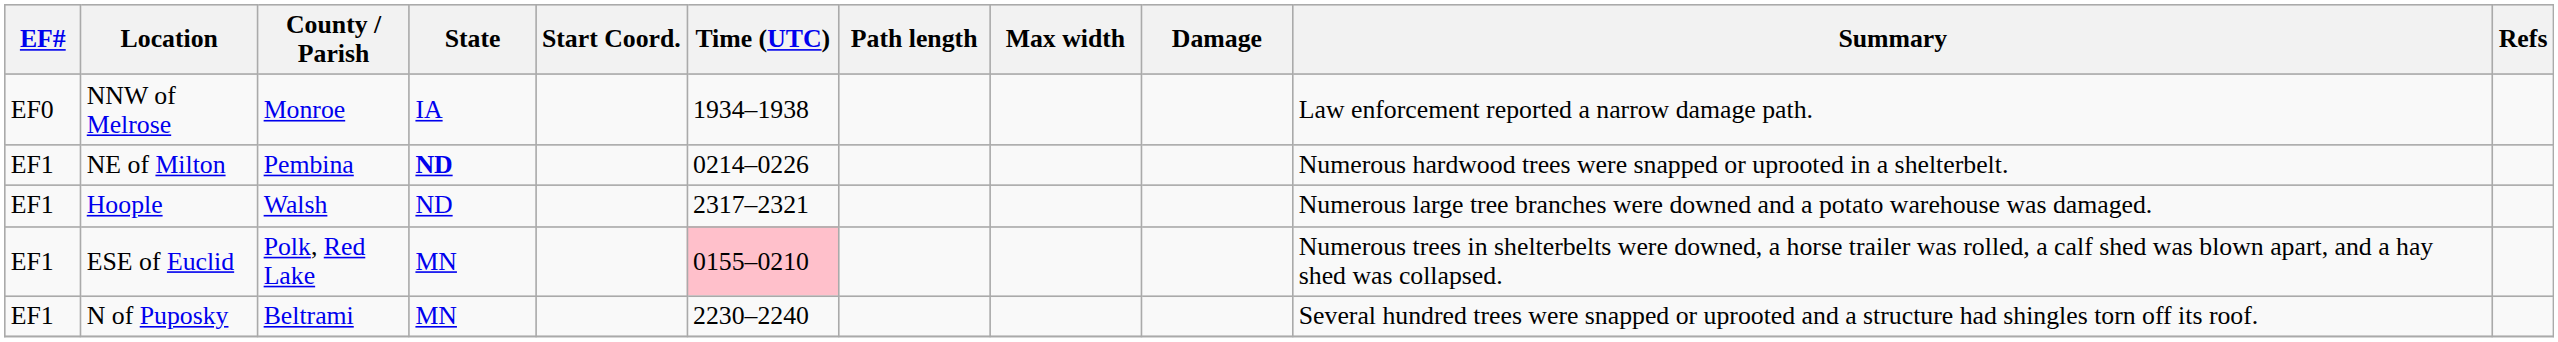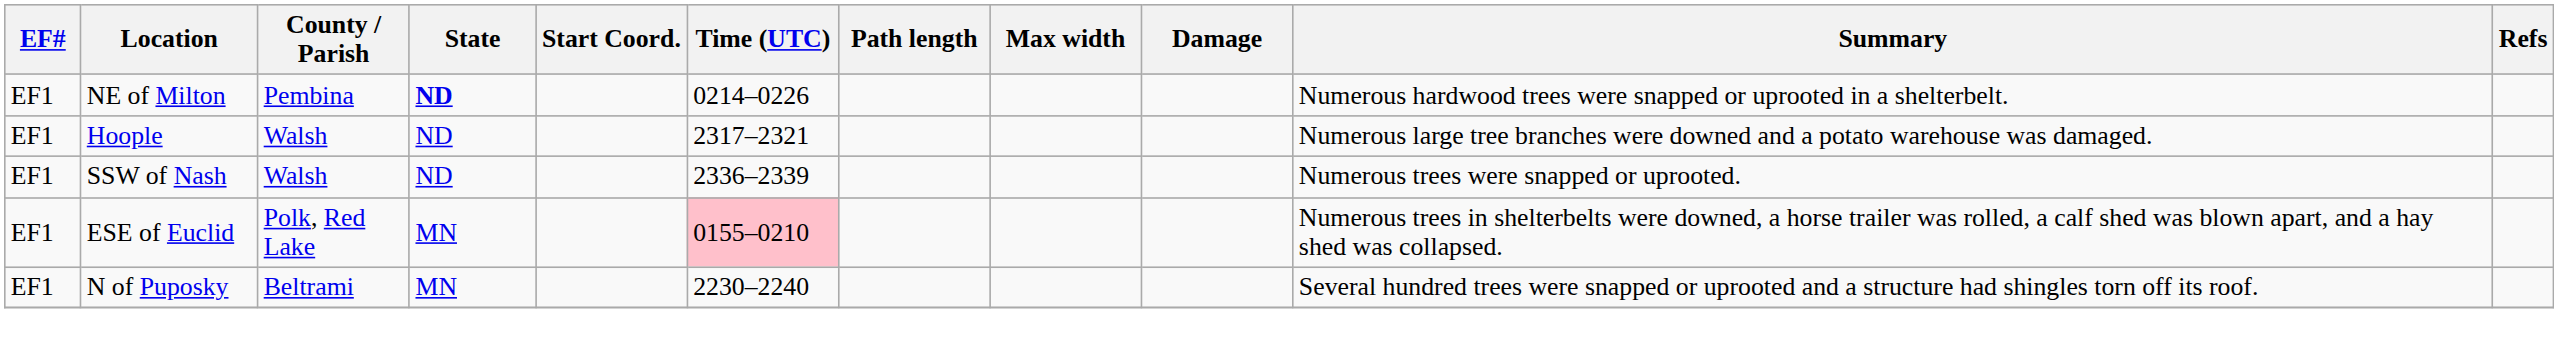- row: (131, 109)
+ row: (157, 176)
